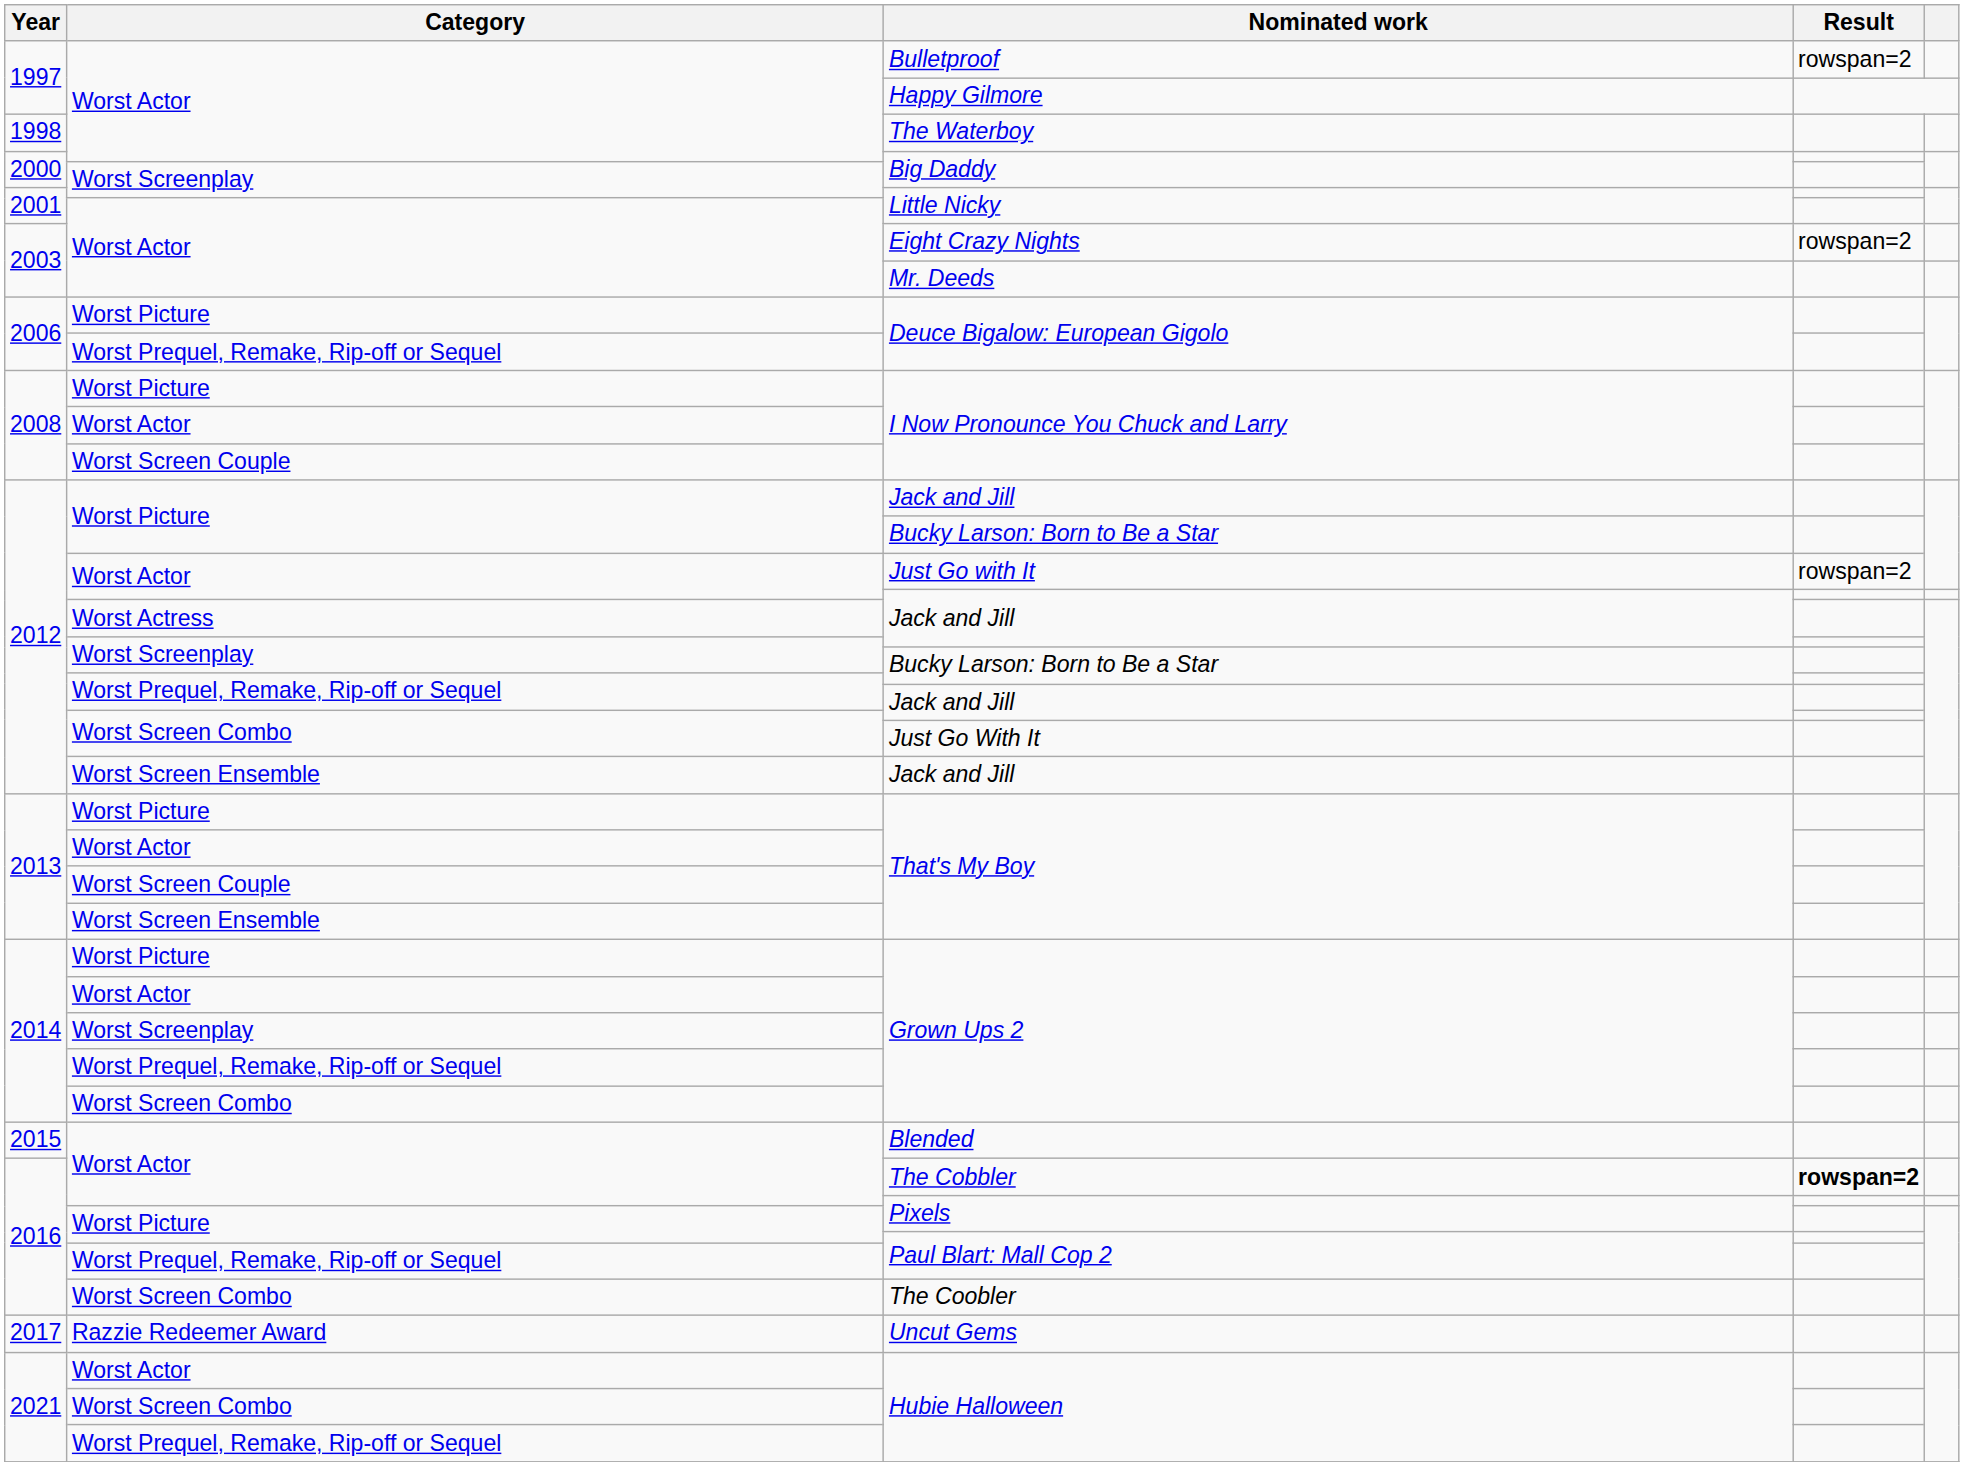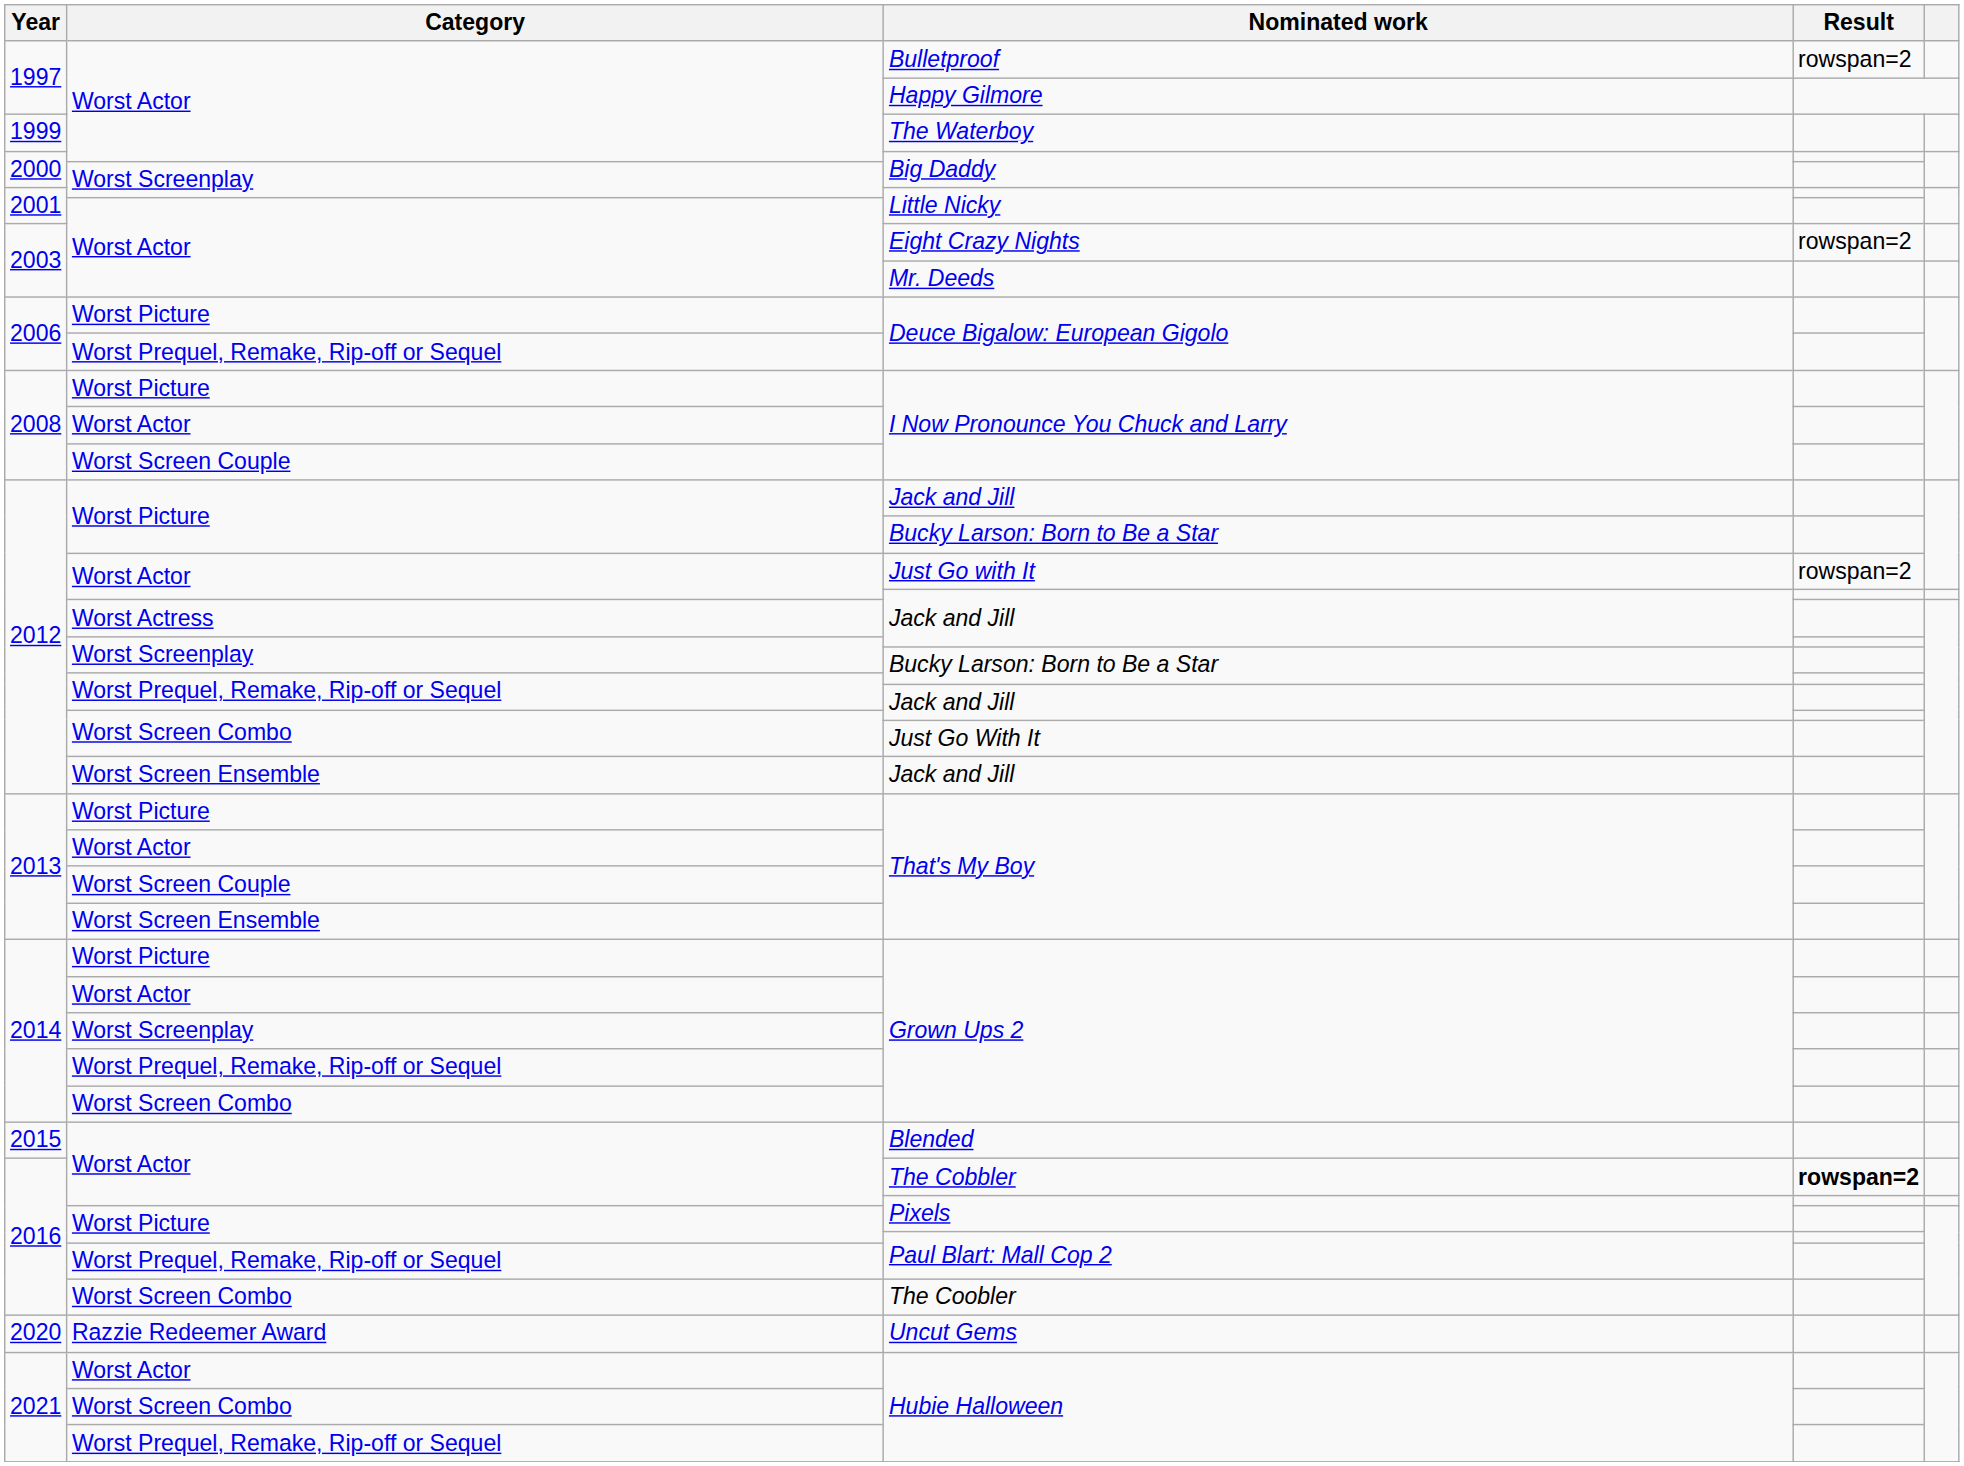(36, 132) 1998 -> (36, 132) 1999
(36, 1333) 2017 -> (36, 1333) 2020
